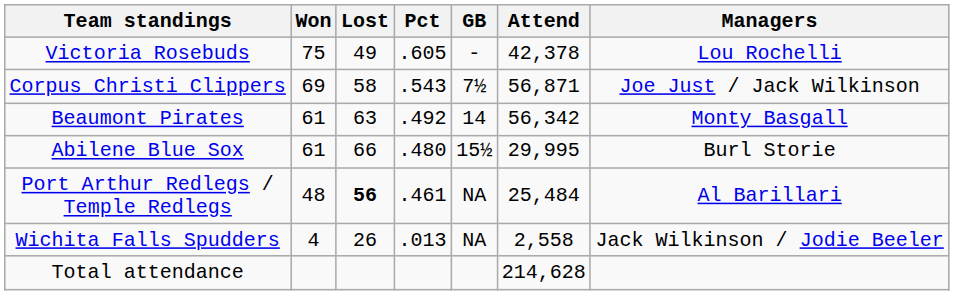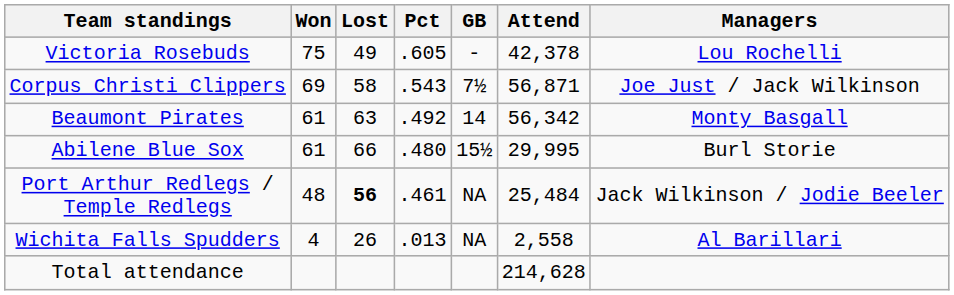(770, 196) Al Barillari -> (770, 196) Jack Wilkinson / Jodie Beeler
(770, 240) Jack Wilkinson / Jodie Beeler -> (770, 240) Al Barillari
